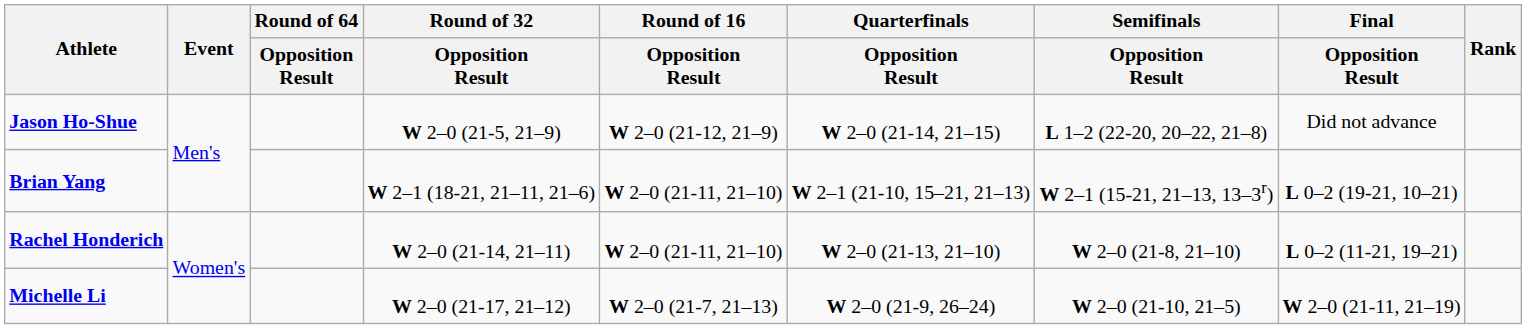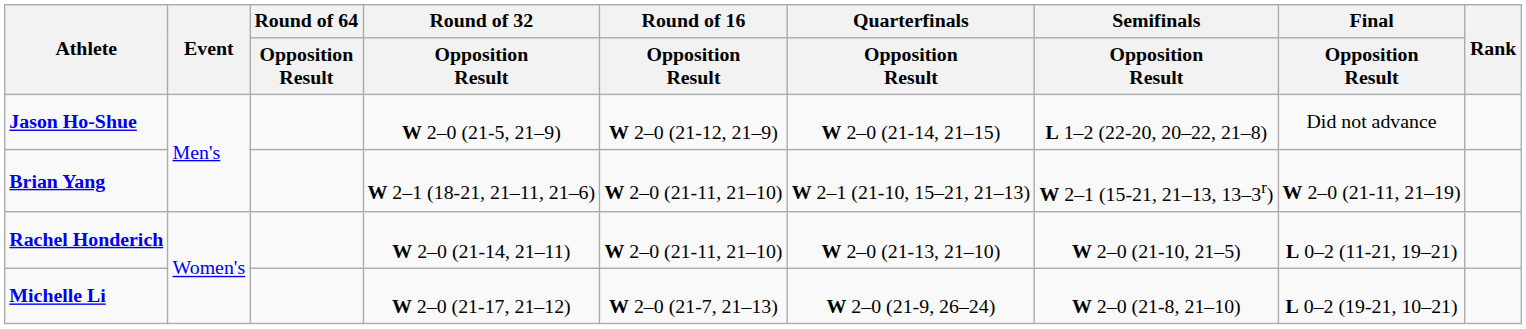(1372, 192) L 0–2 (19-21, 10–21) -> (1372, 192) W 2–0 (21-11, 21–19)
(1156, 251) W 2–0 (21-8, 21–10) -> (1156, 251) W 2–0 (21-10, 21–5)
(1156, 307) W 2–0 (21-10, 21–5) -> (1156, 307) W 2–0 (21-8, 21–10)
(1372, 307) W 2–0 (21-11, 21–19) -> (1372, 307) L 0–2 (19-21, 10–21)
